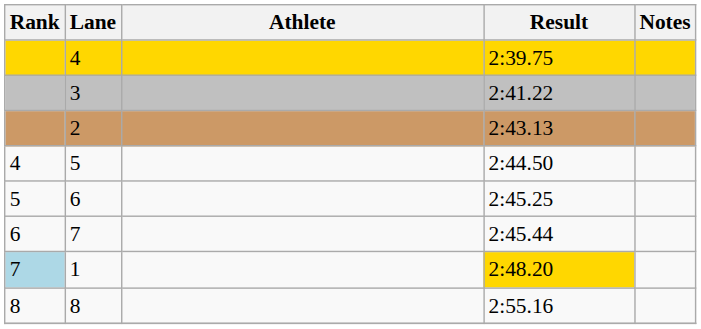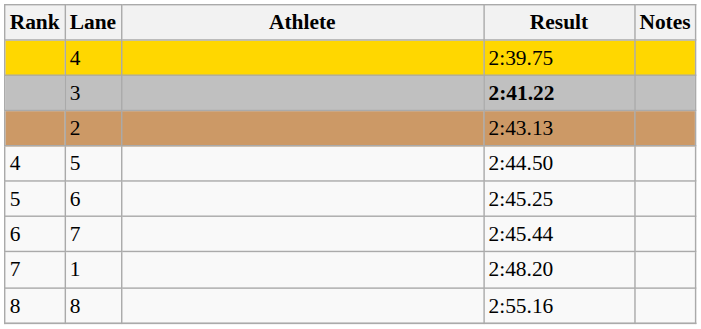(521, 93) normal -> (522, 93) bold
(15, 269) lightblue background -> (15, 269) no background
(521, 269) gold background -> (521, 269) no background
